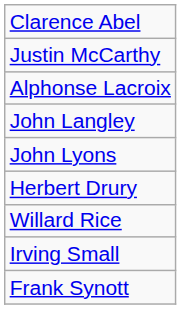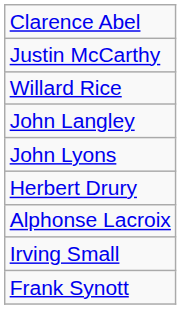(90, 88) Alphonse Lacroix -> (66, 88) Willard Rice
(66, 221) Willard Rice -> (90, 221) Alphonse Lacroix
